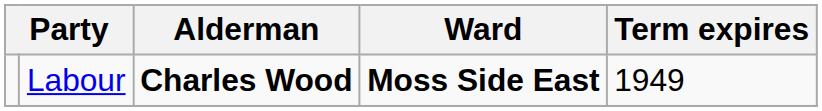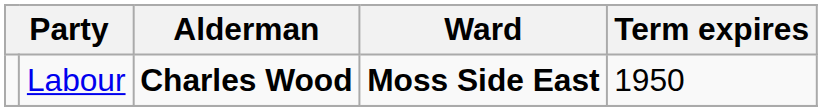(649, 79) 1949 -> (649, 79) 1950
